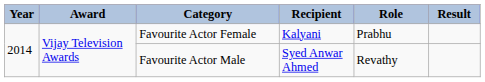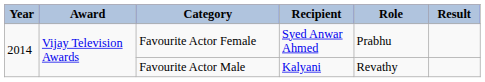(302, 33) Kalyani -> (312, 40) Syed Anwar Ahmed
(312, 60) Syed Anwar Ahmed -> (302, 67) Kalyani
